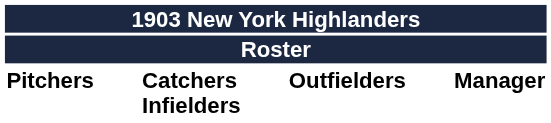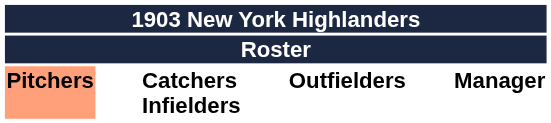(50, 80) no background -> (50, 80) lightsalmon background
